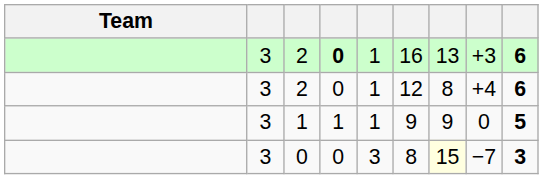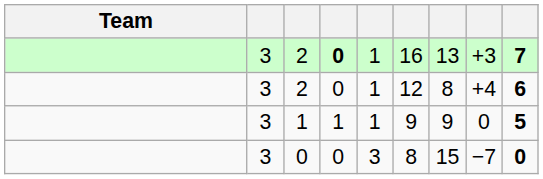(520, 55) 6 -> (520, 55) 7
(447, 156) lightyellow background -> (447, 156) no background
(520, 156) 3 -> (520, 156) 0
